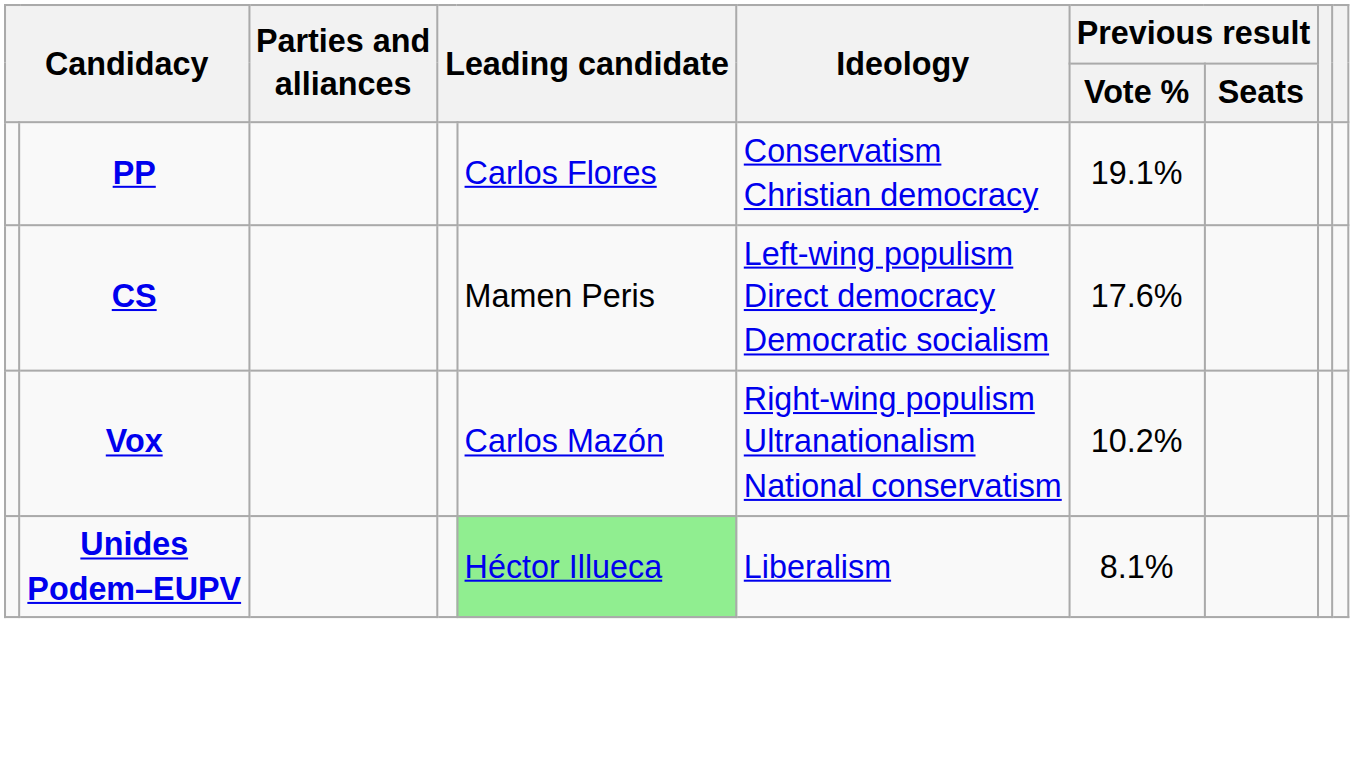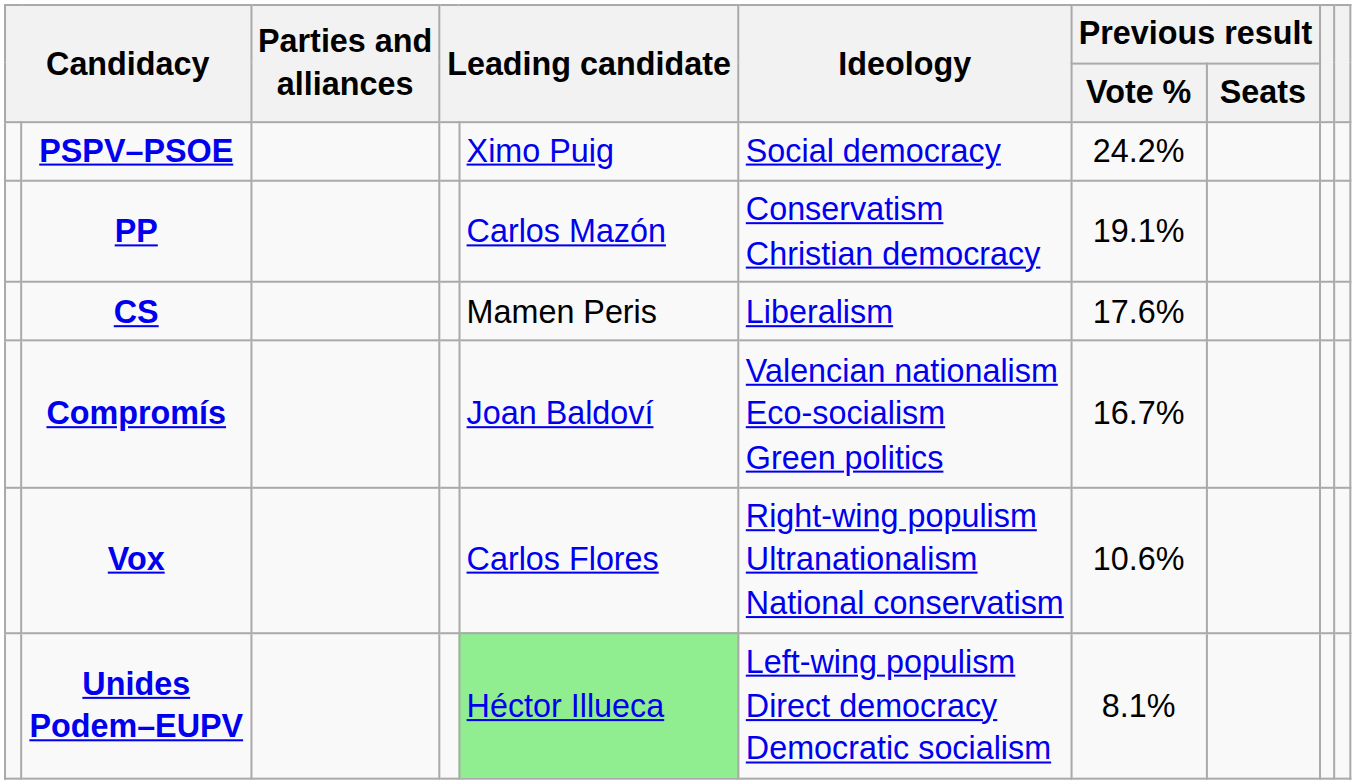+ row: (136, 151)
(561, 173) Carlos Flores -> (566, 231) Carlos Mazón
(896, 296) Left-wing populism Direct democracy Democratic socialism -> (819, 311) Liberalism
+ row: (136, 413)
(564, 442) Carlos Mazón -> (563, 559) Carlos Flores
(1137, 442) 10.2% -> (1139, 559) 10.6%
(817, 566) Liberalism -> (898, 705) Left-wing populism Direct democracy Democratic socialism
